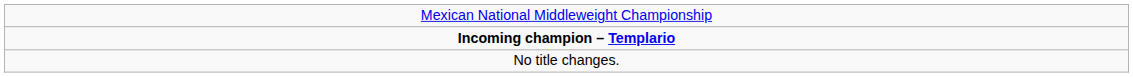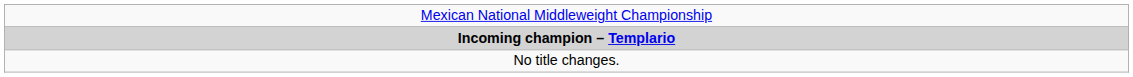(566, 38) no background -> (566, 38) lightgrey background
